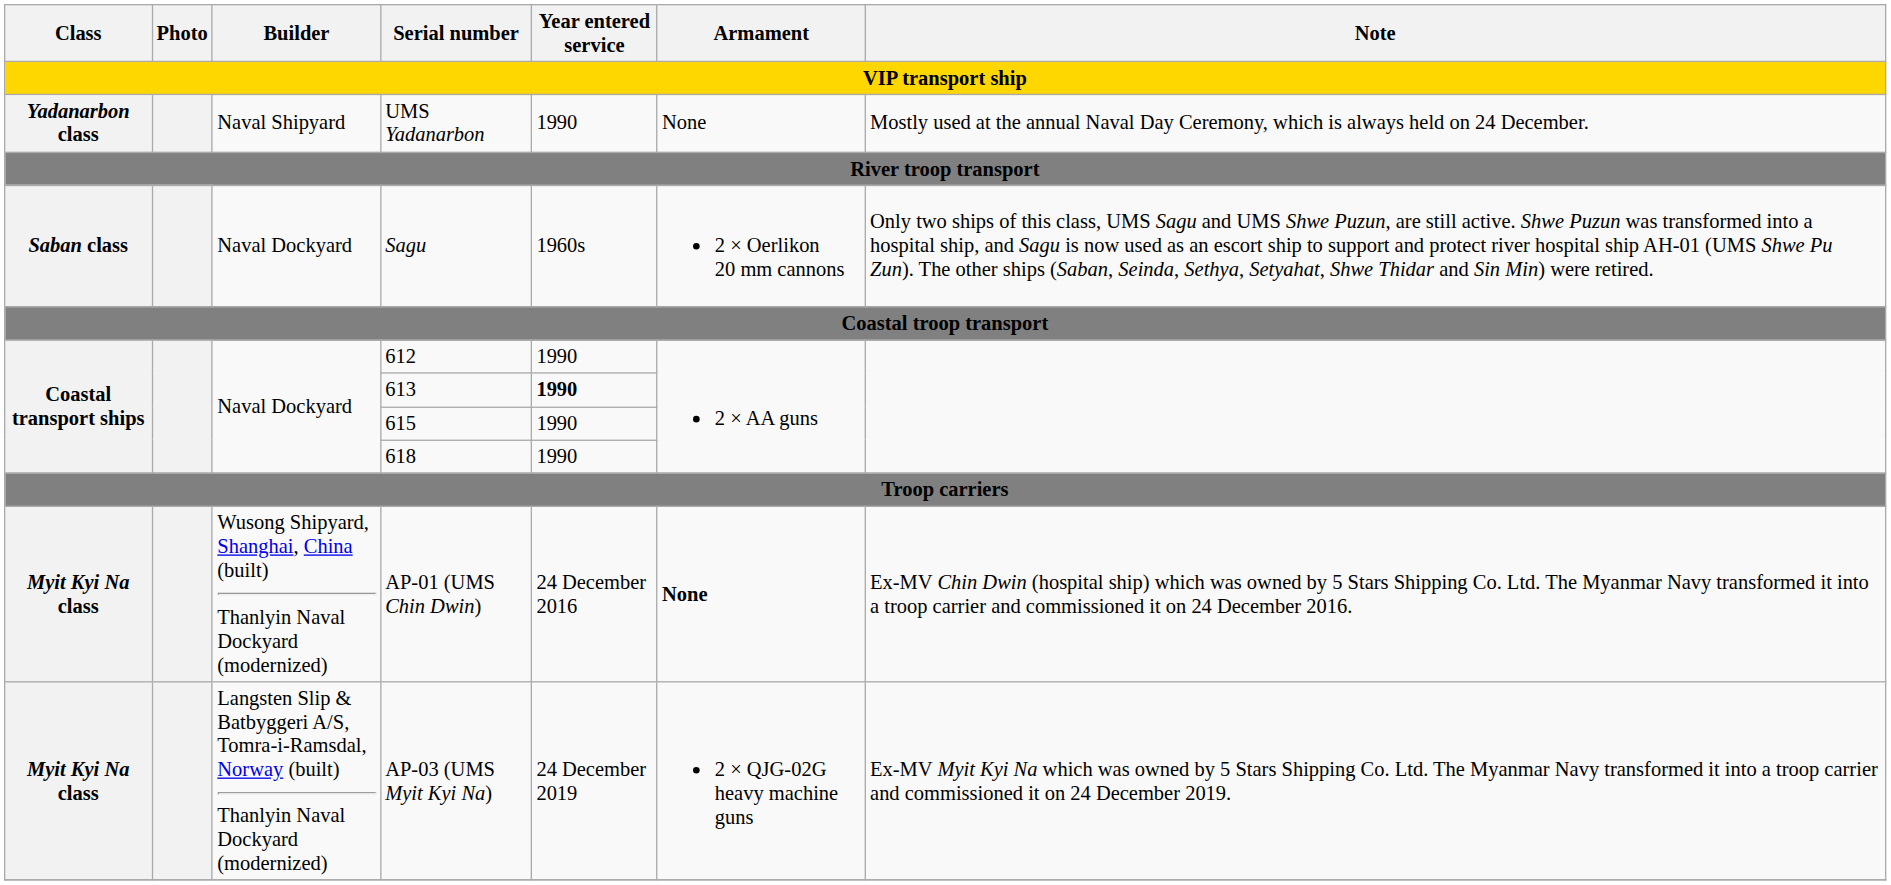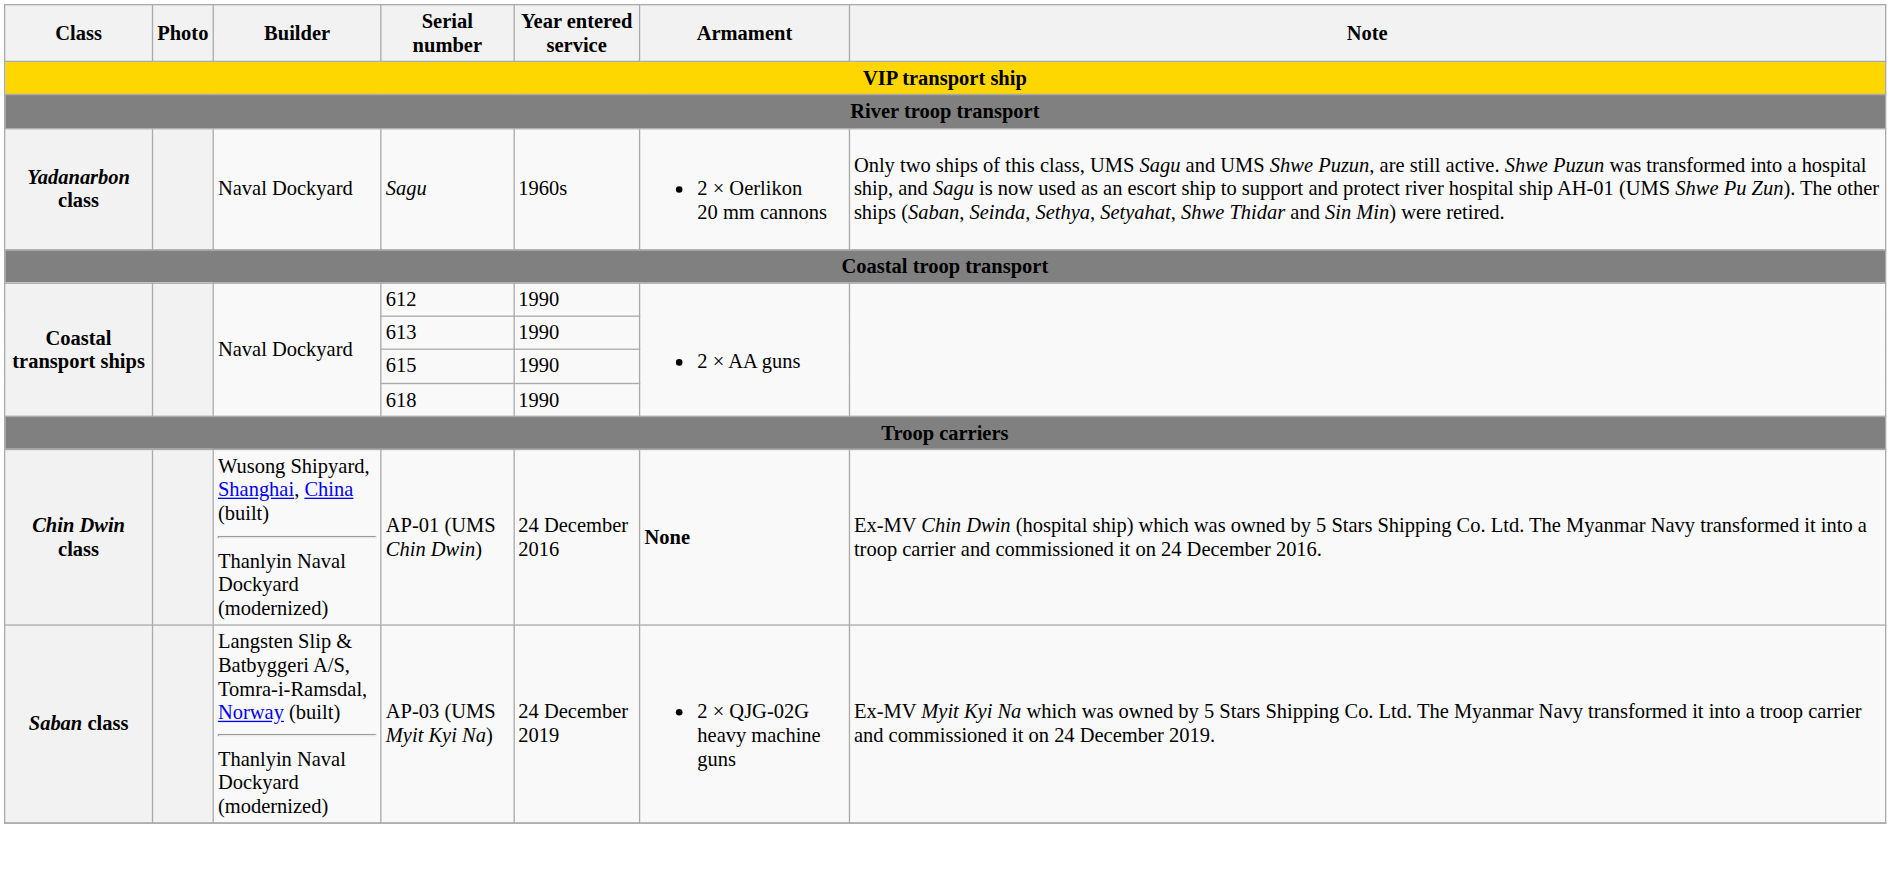- row: (435, 122)
(78, 245) Saban class -> (79, 188) Yadanarbon class
(557, 389) bold -> (539, 332) normal
(78, 593) Myit Kyi Na class -> (79, 536) Chin Dwin class
(78, 780) Myit Kyi Na class -> (79, 723) Saban class
